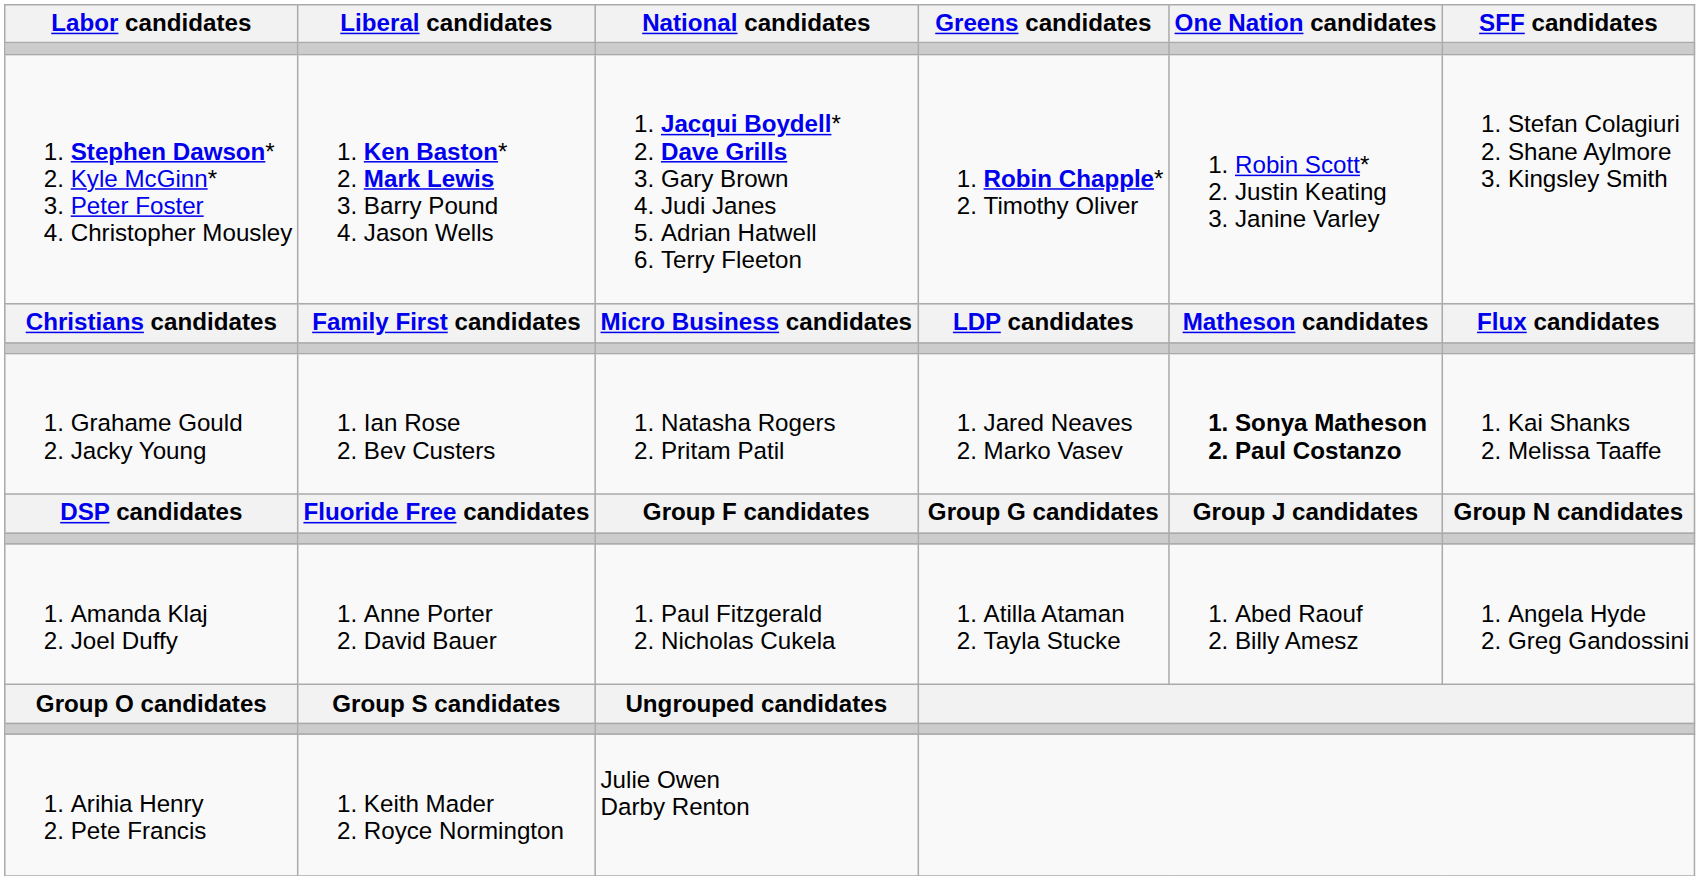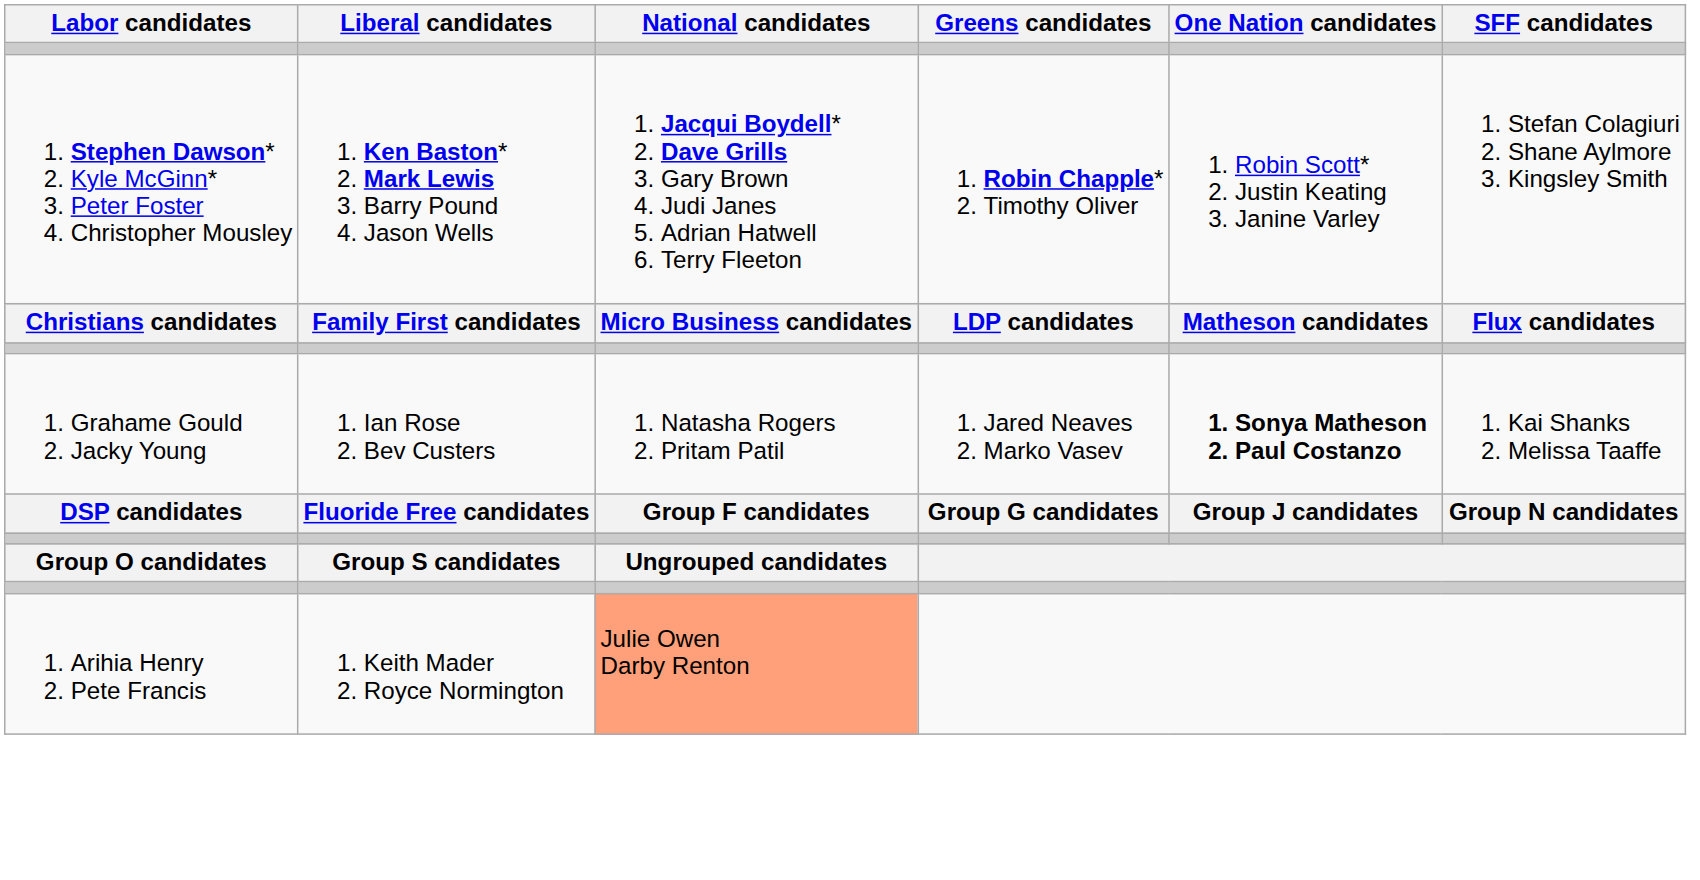- row: (151, 628)
(675, 793) no background -> (675, 652) lightsalmon background
